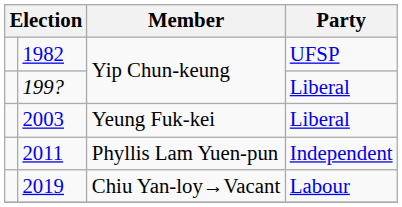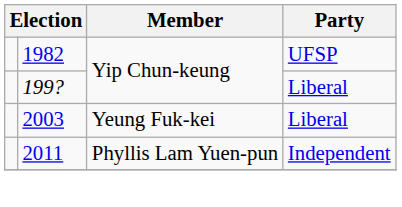- row: (43, 185)
